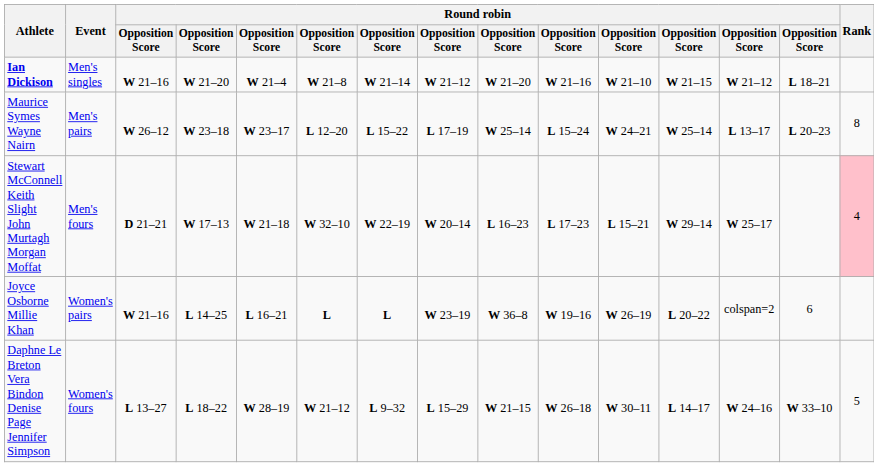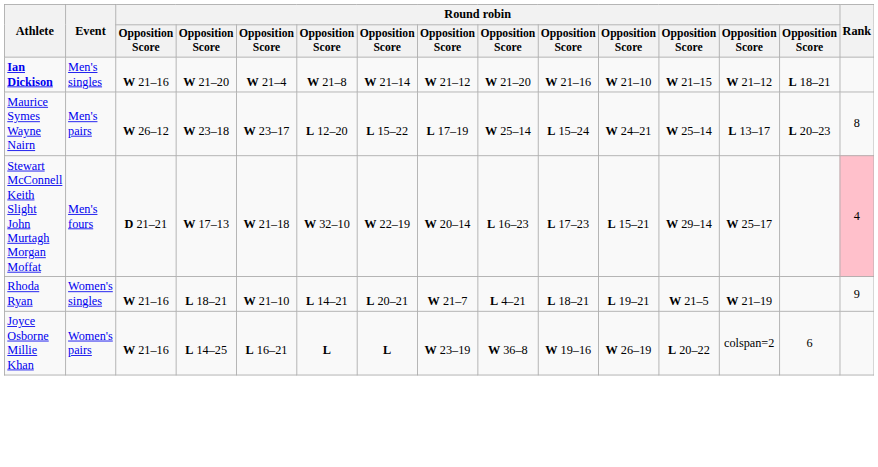+ row: (23, 294)
- row: (34, 401)
